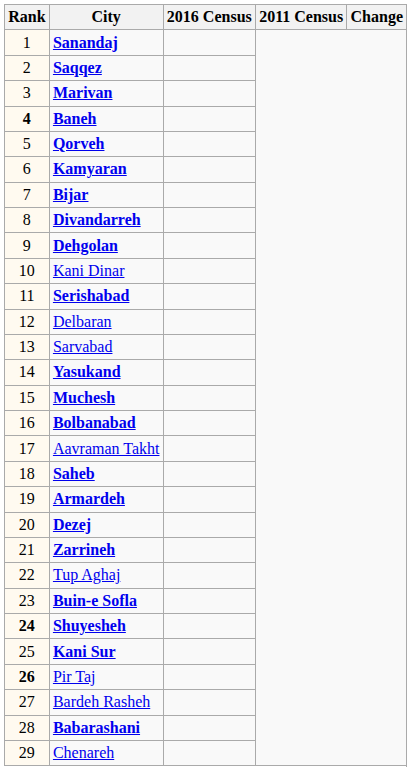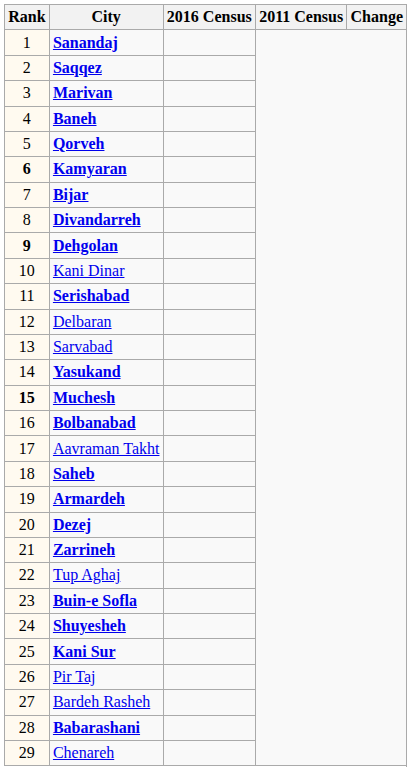(27, 118) bold -> (27, 118) normal
(27, 169) normal -> (27, 169) bold
(27, 245) normal -> (27, 245) bold
(27, 397) normal -> (27, 397) bold
(27, 626) bold -> (27, 626) normal
(27, 676) bold -> (27, 676) normal
